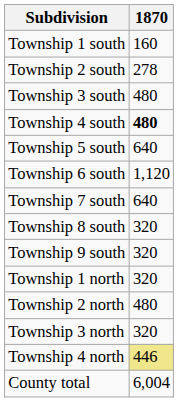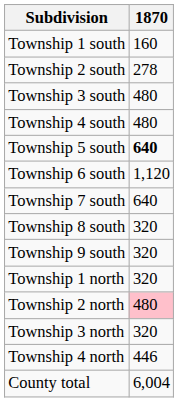(145, 122) bold -> (145, 122) normal
(145, 148) normal -> (145, 148) bold
(145, 305) no background -> (145, 305) pink background
(145, 357) khaki background -> (145, 357) no background
